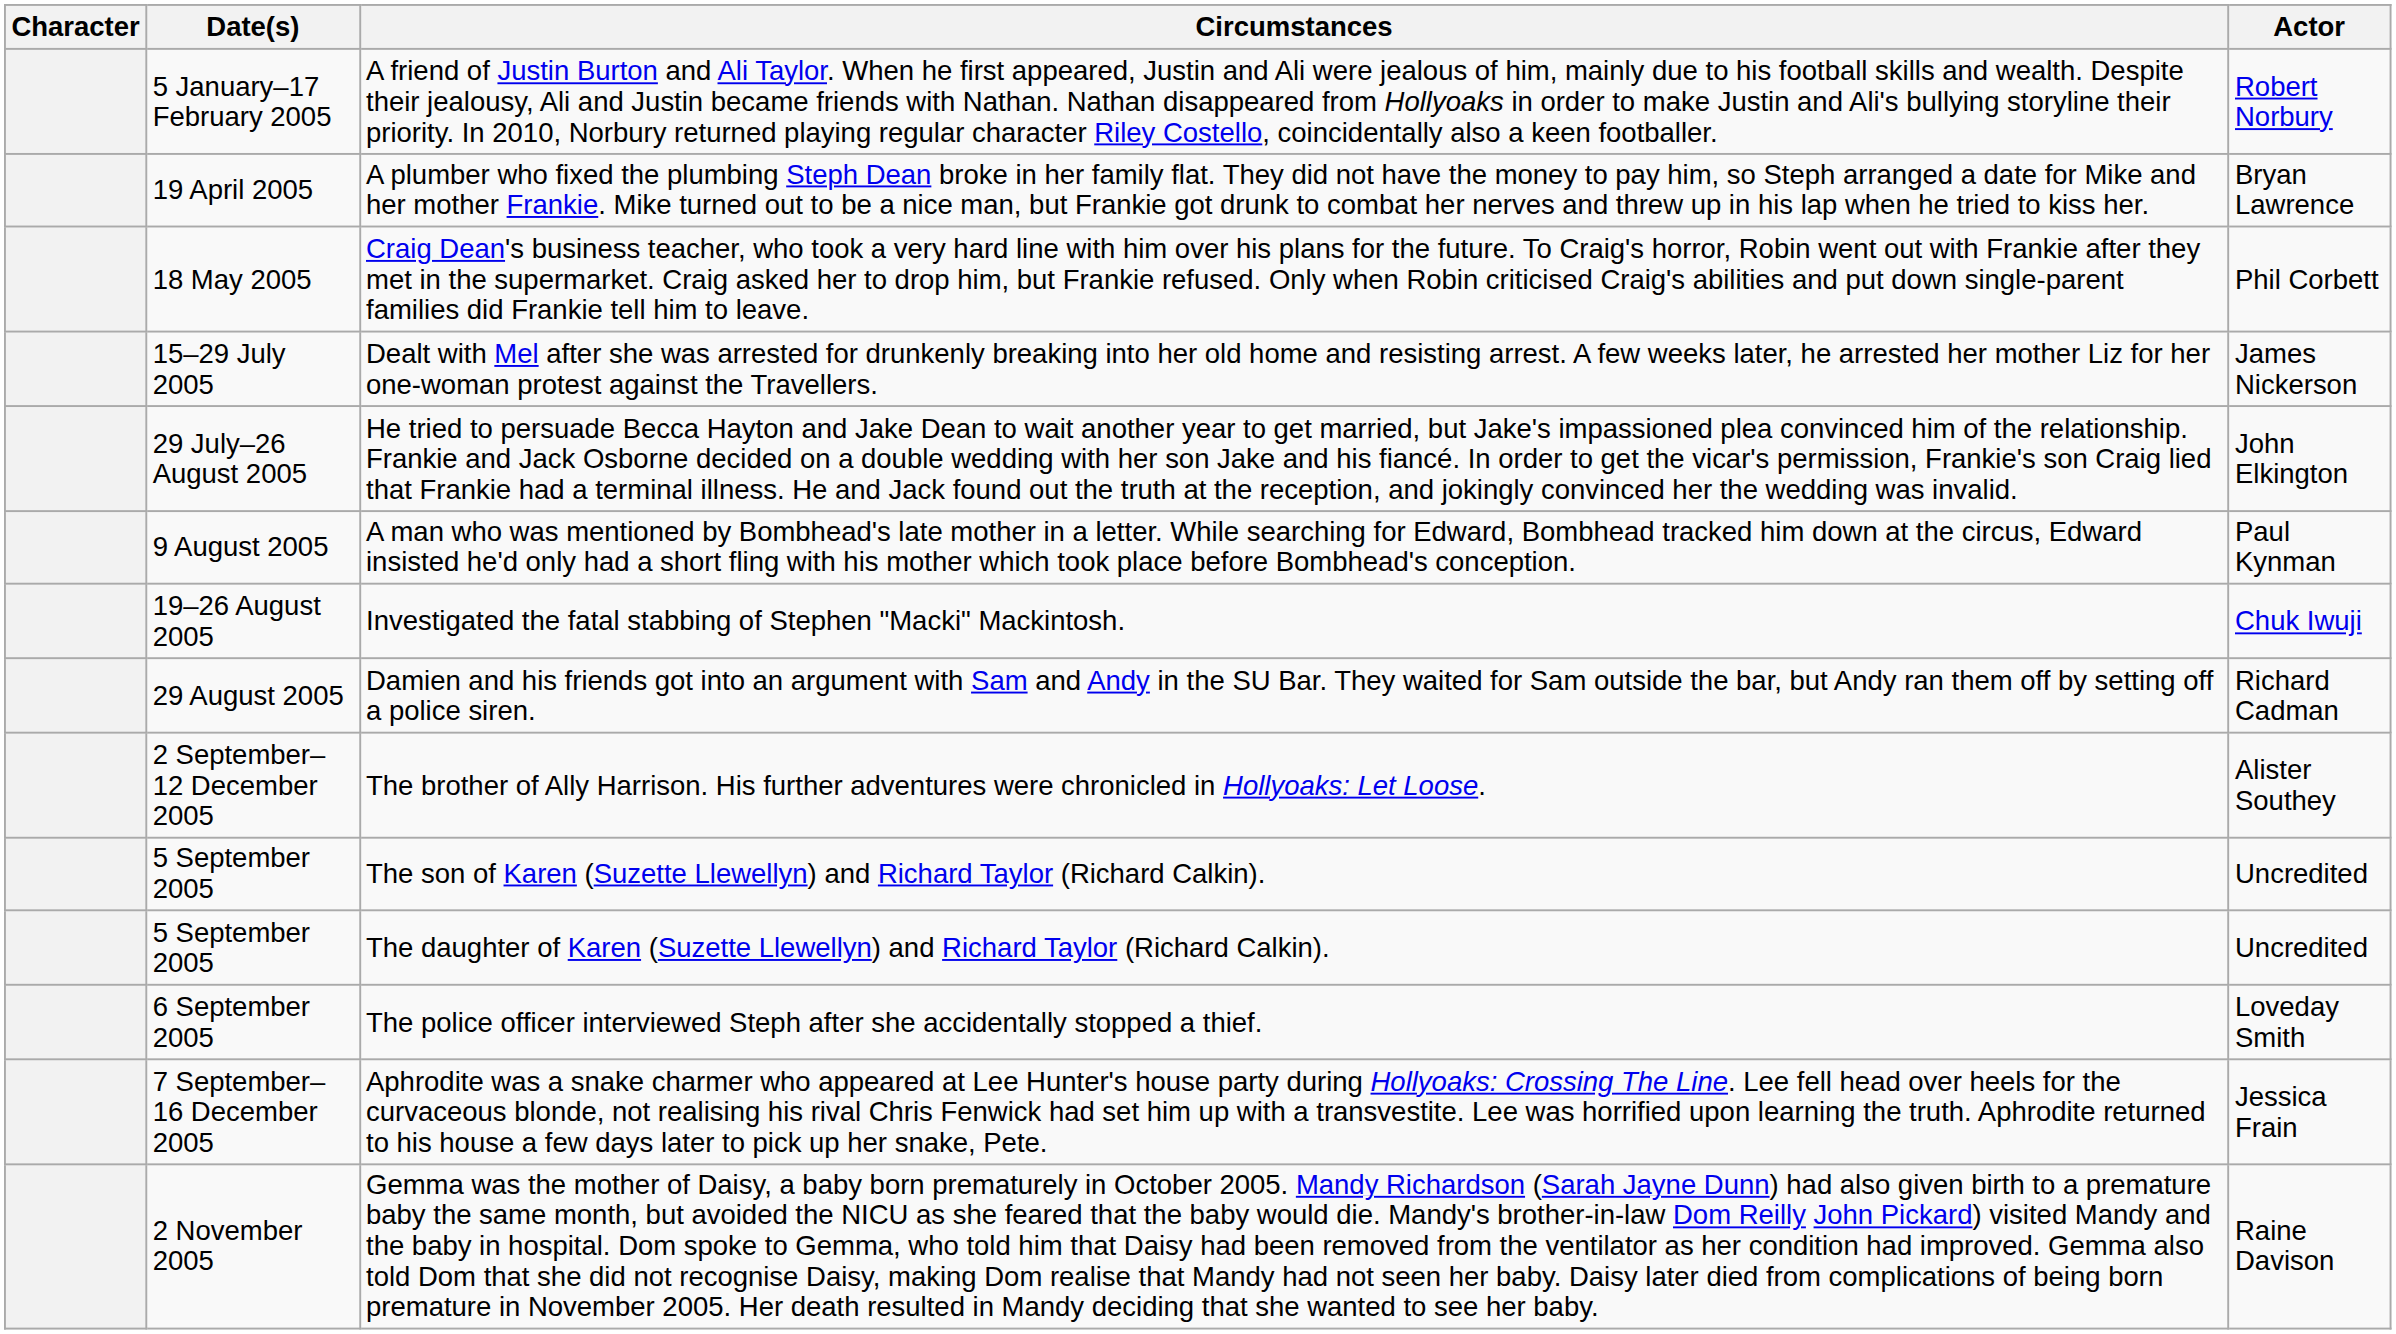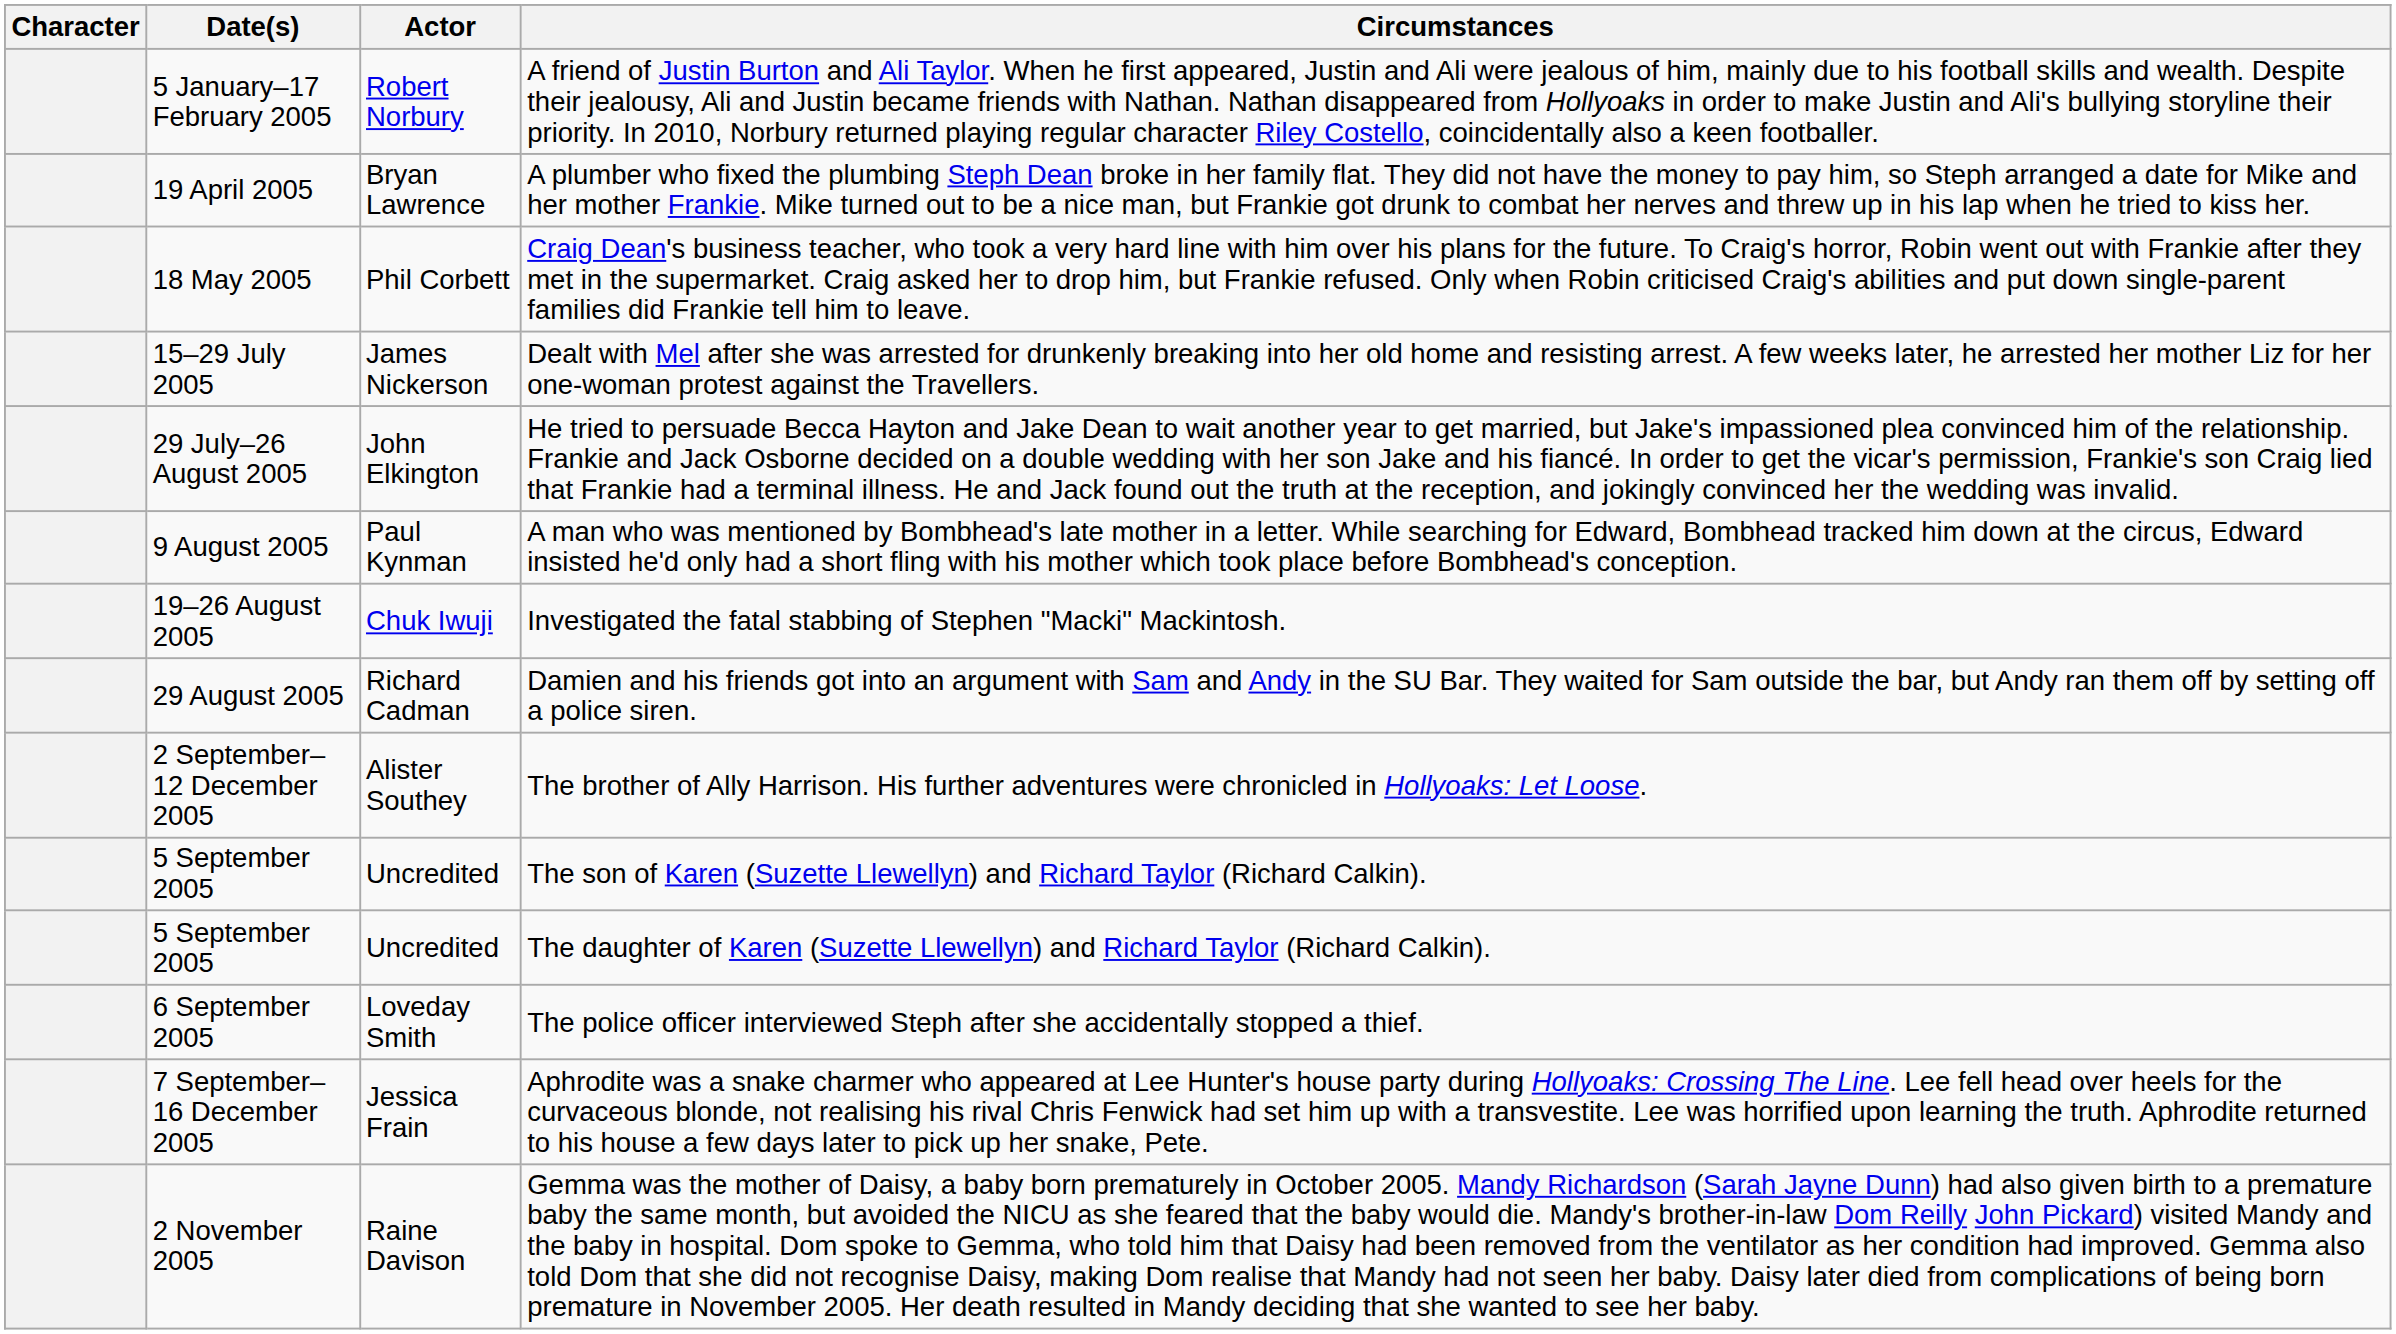columns swapped: (2309, 27) <-> (1294, 27)
